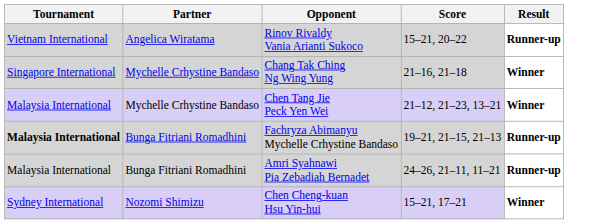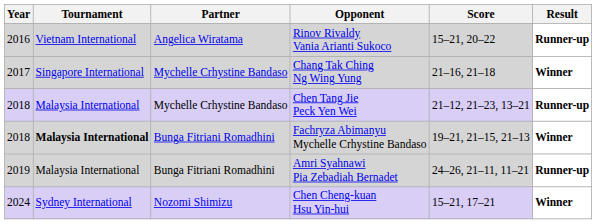+ column: (19, 14)
(526, 105) Winner -> (562, 105) Runner-up
(534, 137) Runner-up -> (554, 137) Winner
